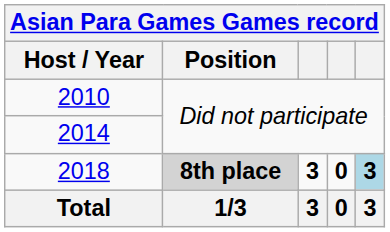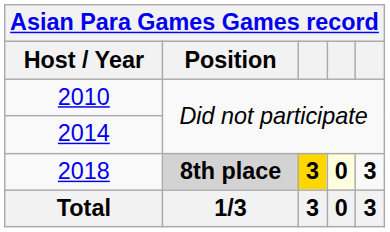(312, 171) no background -> (312, 171) gold background
(341, 171) no background -> (341, 171) lightyellow background
(370, 171) lightblue background -> (370, 171) no background
